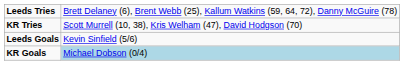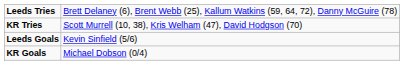(105, 53) lightblue background -> (105, 53) no background
